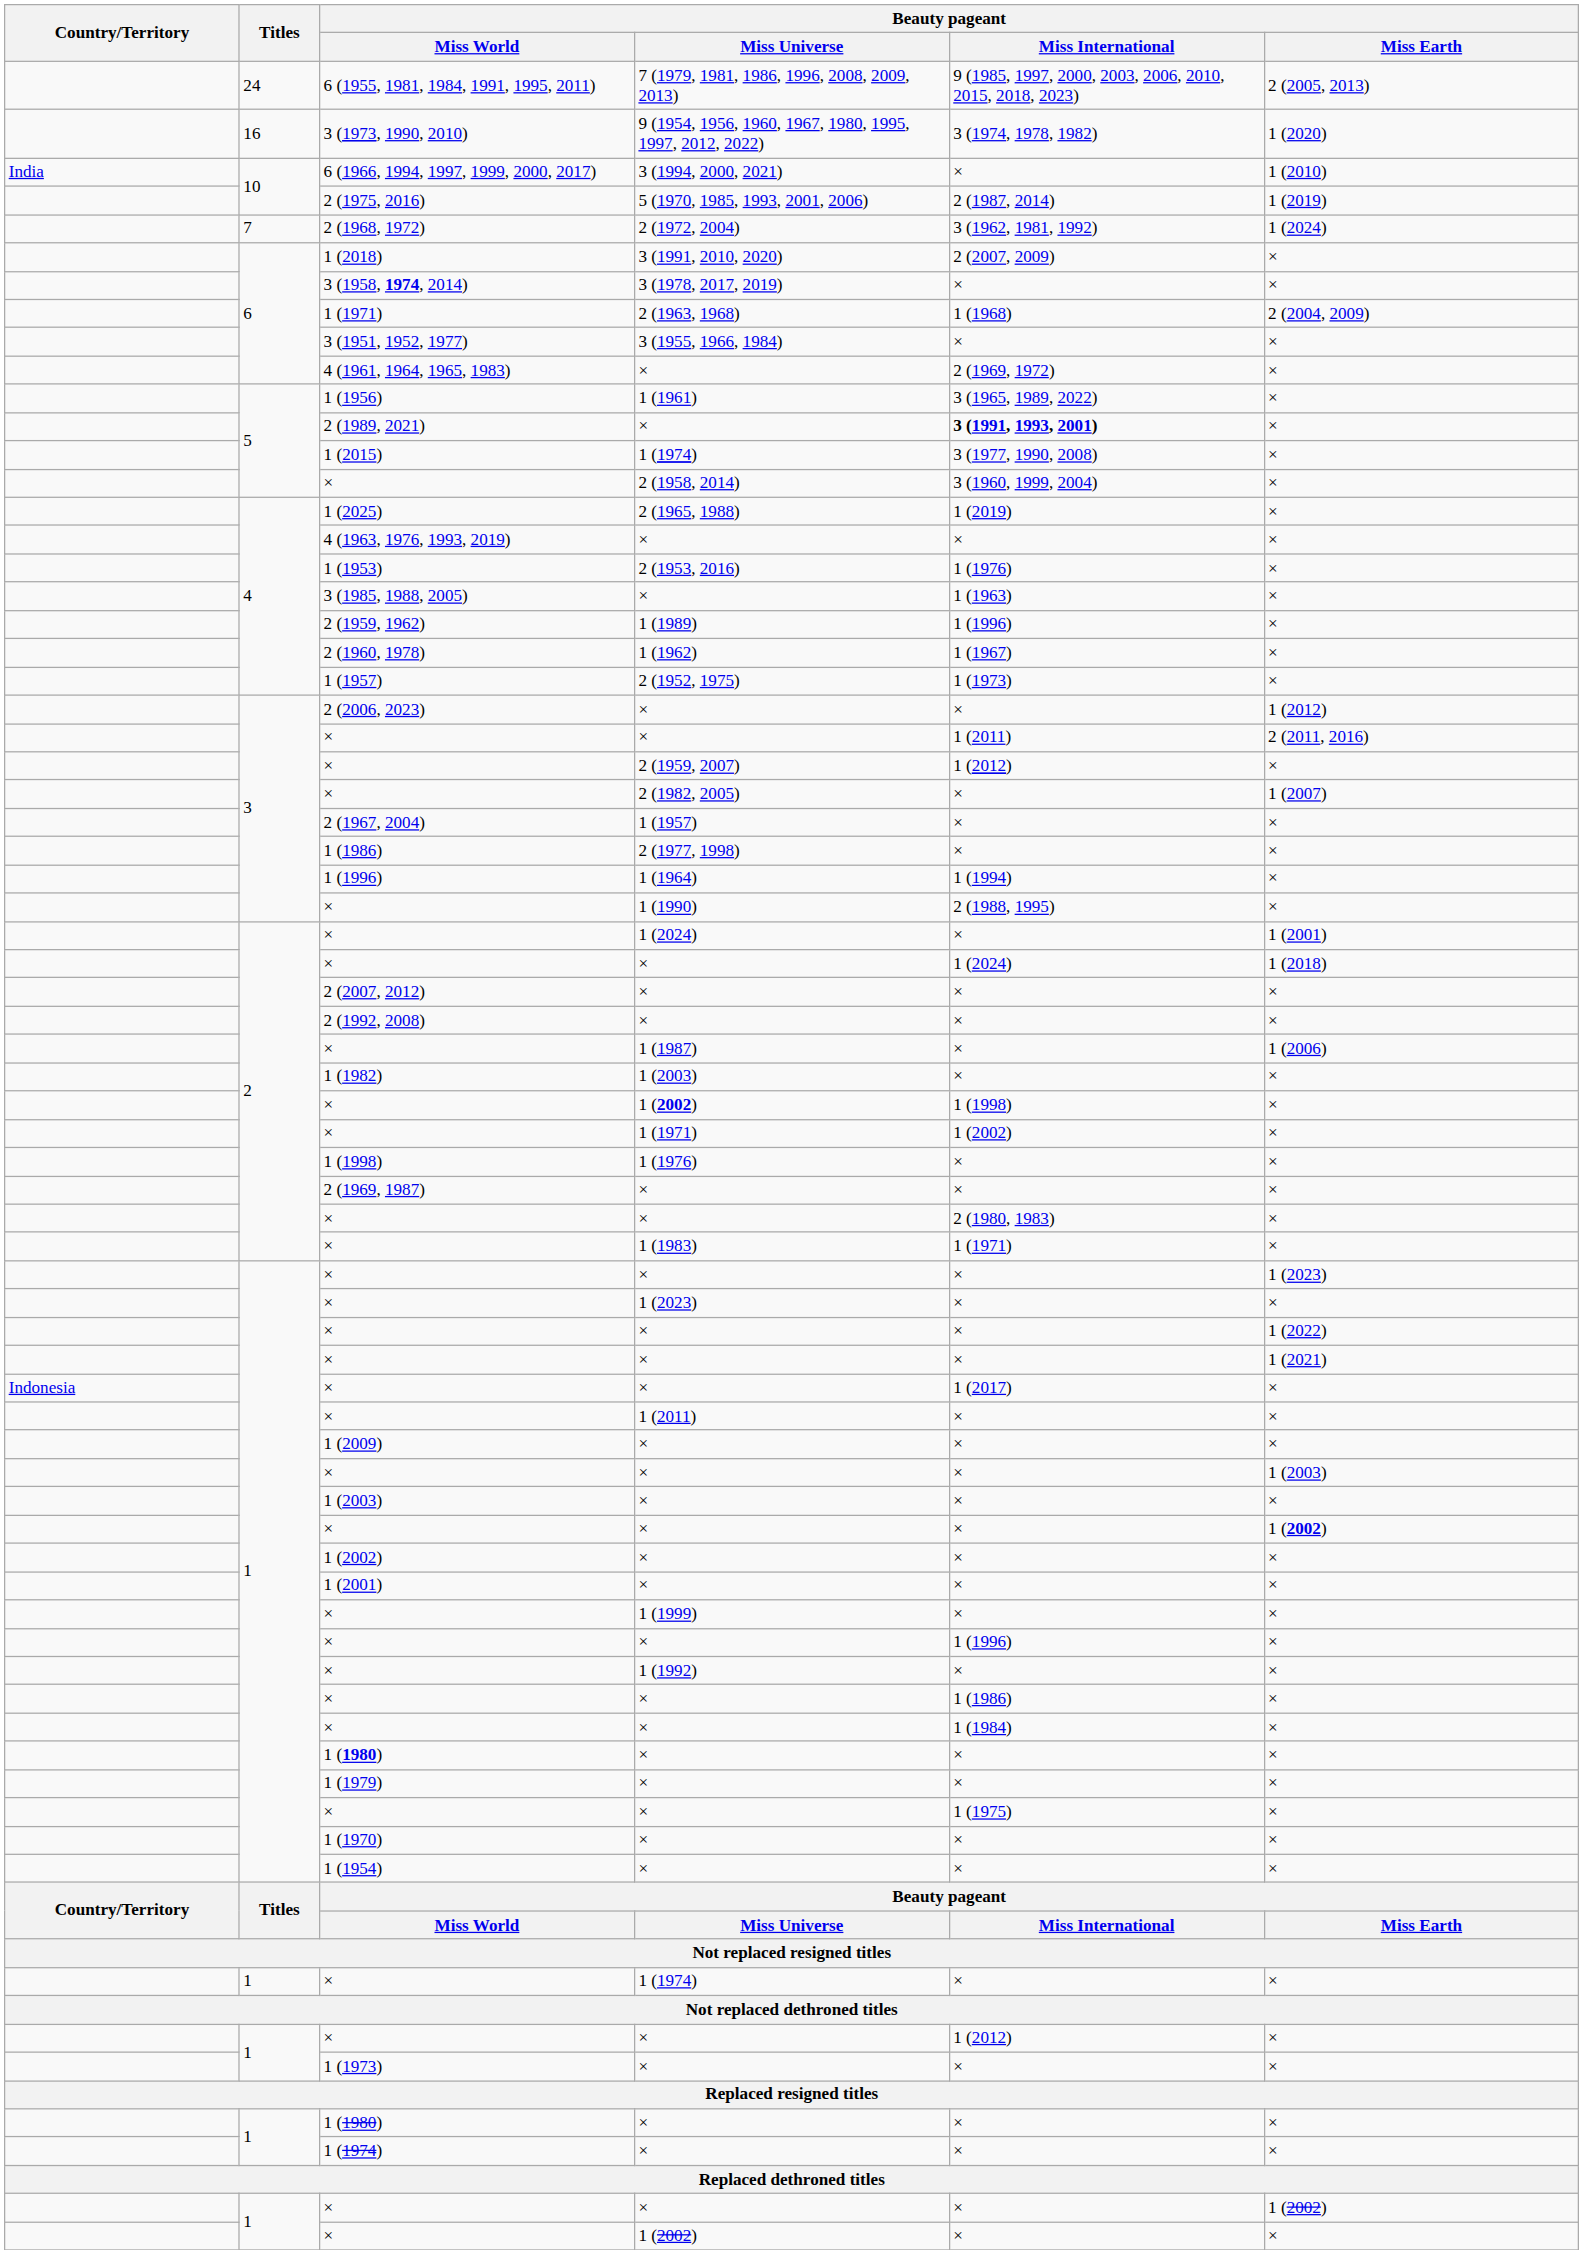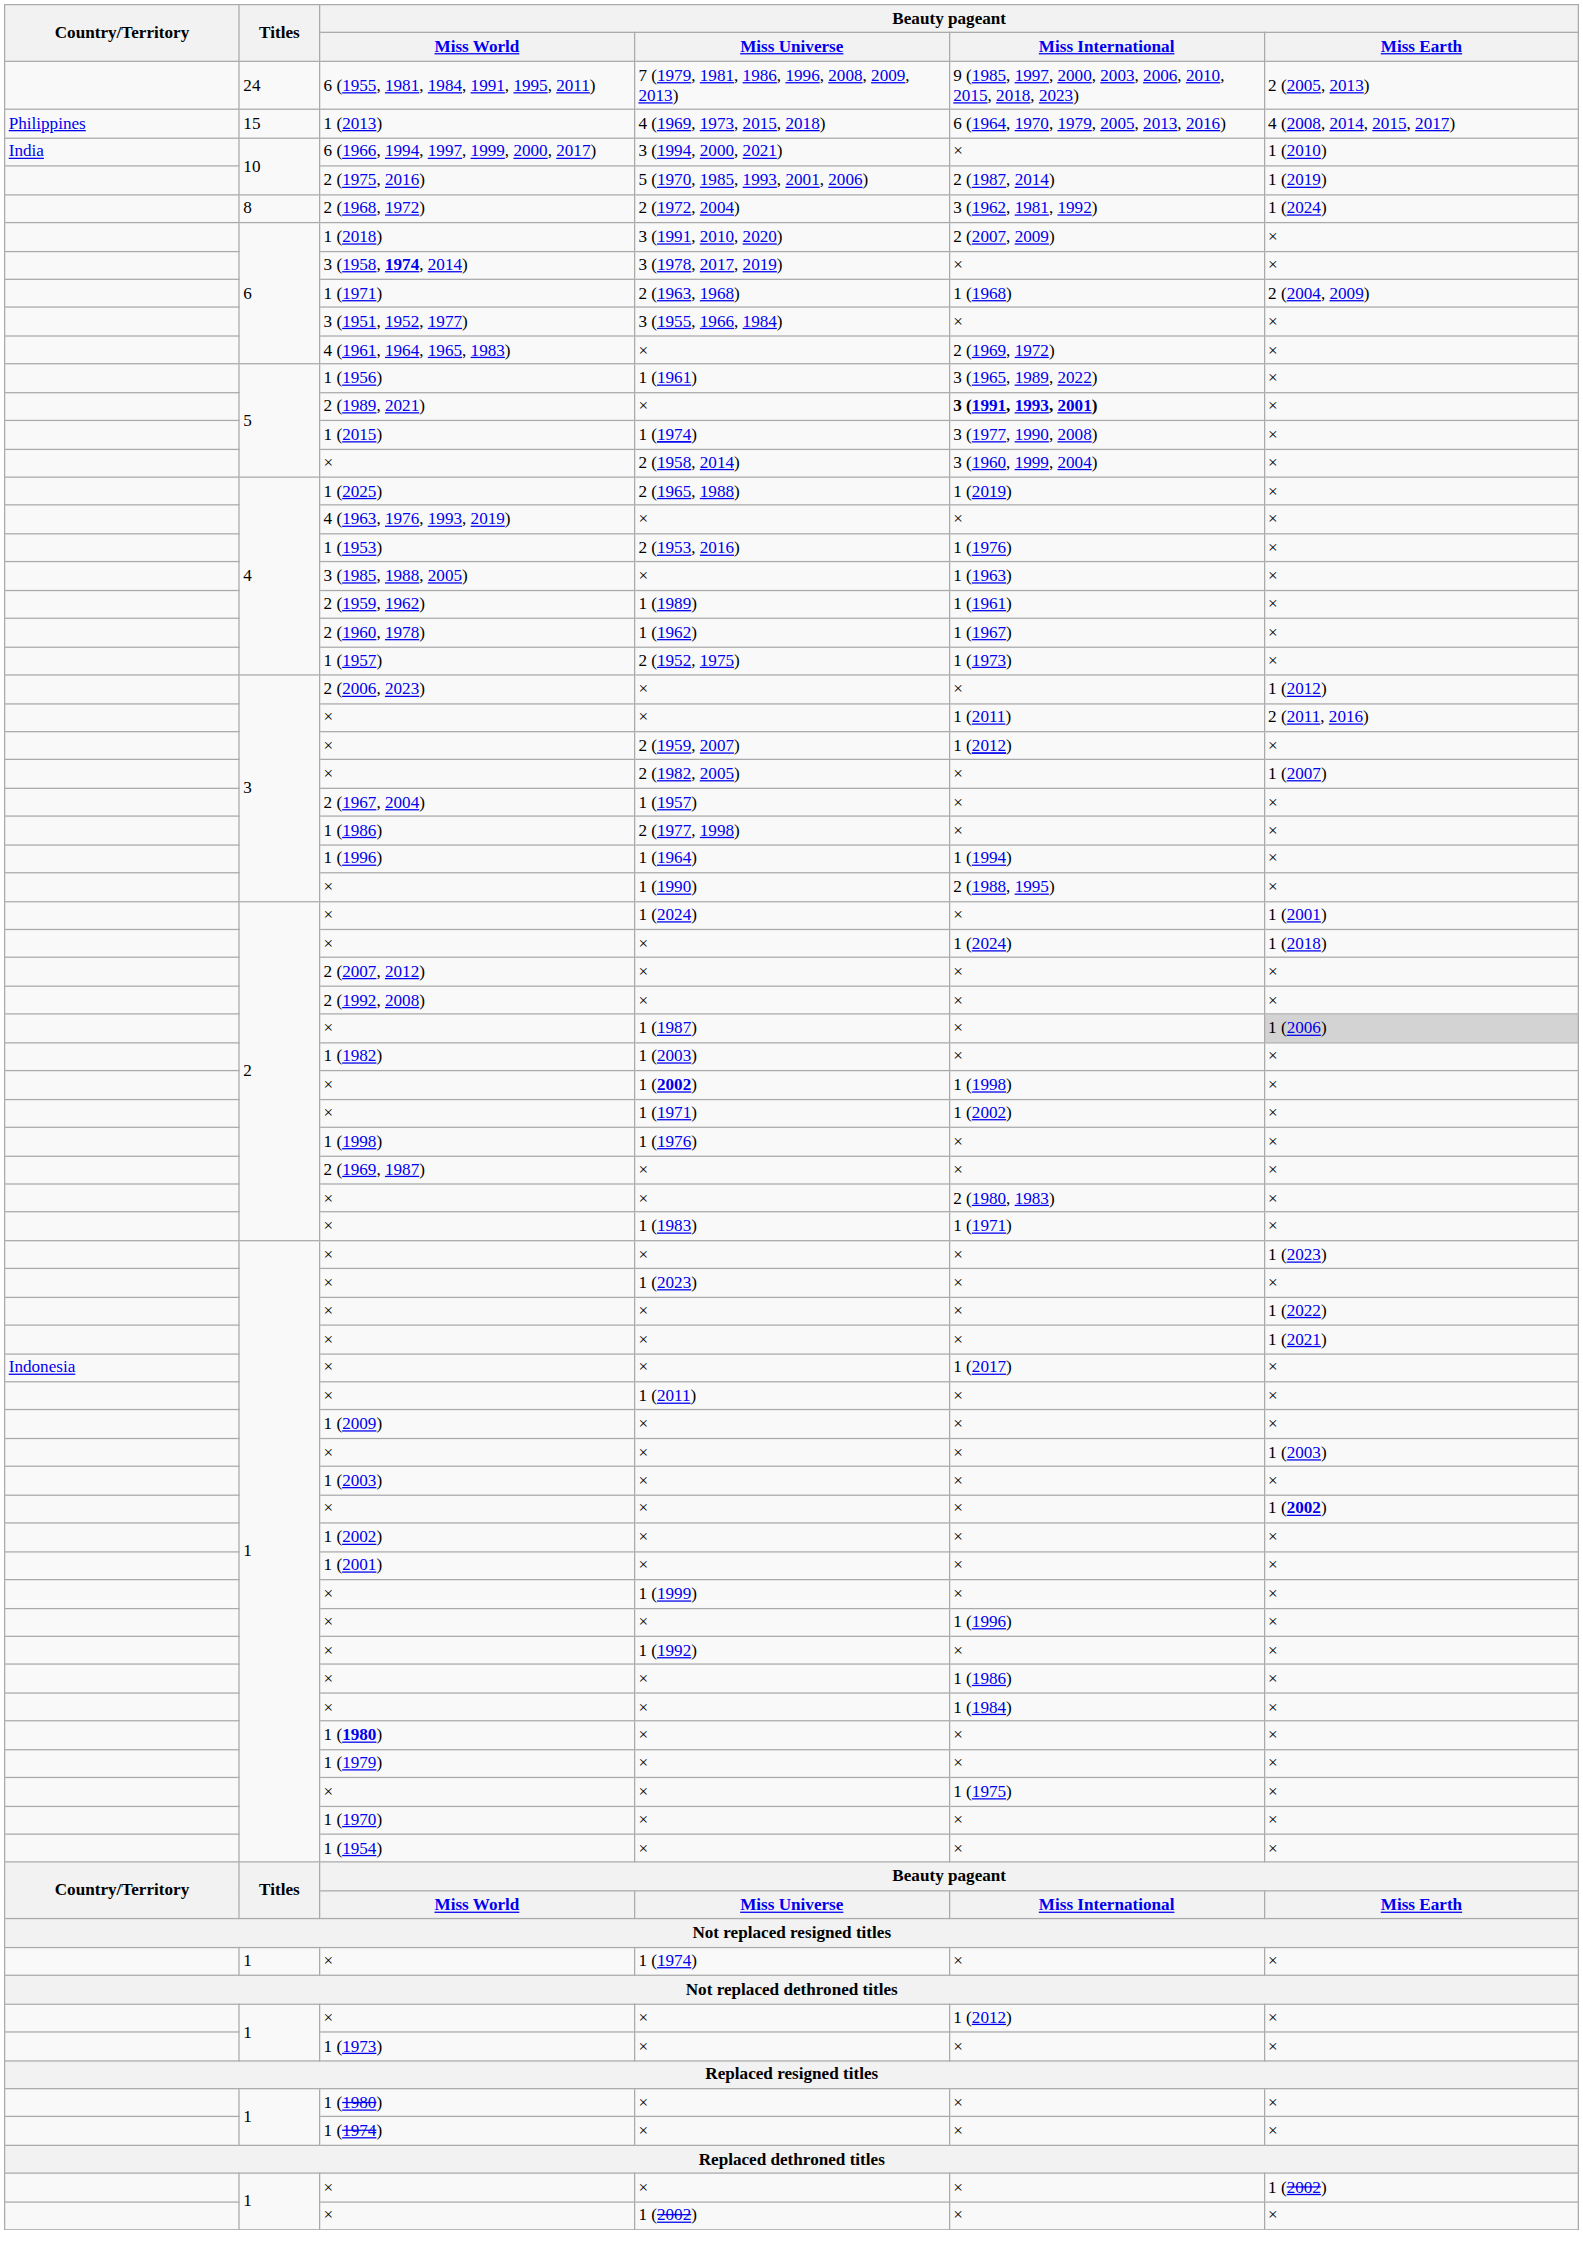- row: (396, 133)
+ row: (353, 123)
(248, 228) 7 -> (248, 208) 8
(983, 623) 1 (1996) -> (983, 603) 1 (1961)
(1297, 1048) no background -> (1297, 1027) lightgrey background
